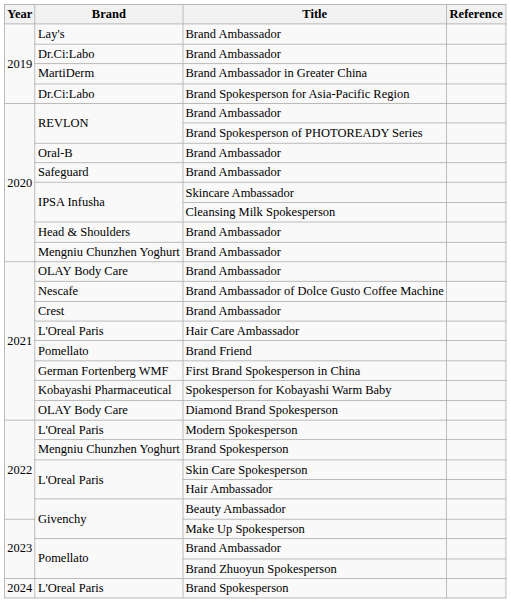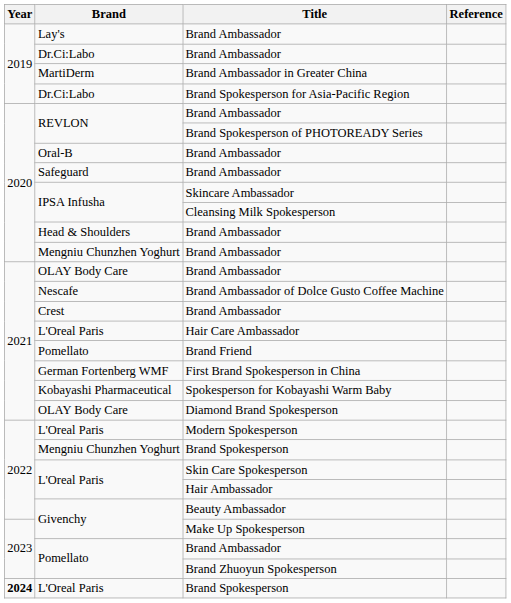(20, 588) normal -> (20, 588) bold
